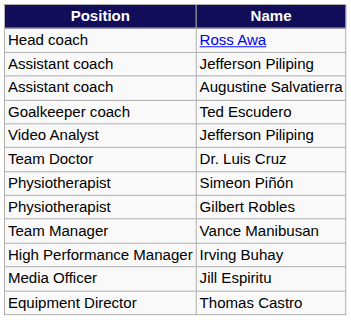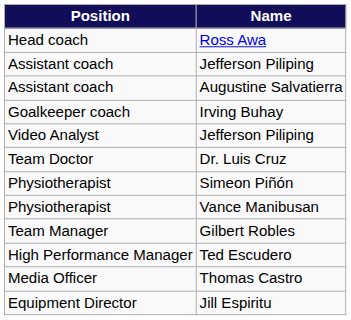(246, 111) Ted Escudero -> (241, 111) Irving Buhay
(247, 207) Gilbert Robles -> (259, 207) Vance Manibusan
(259, 231) Vance Manibusan -> (247, 231) Gilbert Robles
(241, 254) Irving Buhay -> (246, 254) Ted Escudero
(236, 278) Jill Espiritu -> (251, 278) Thomas Castro
(251, 302) Thomas Castro -> (236, 302) Jill Espiritu
